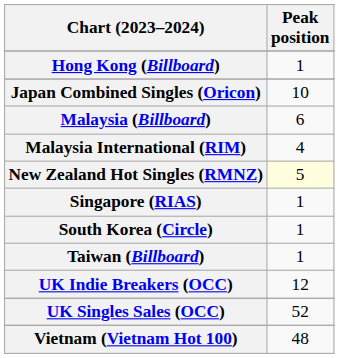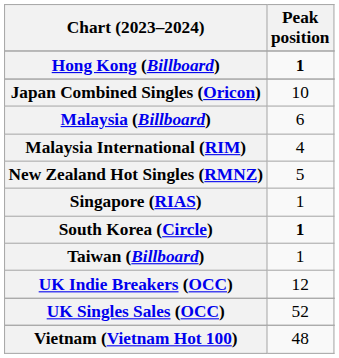(300, 65) normal -> (300, 65) bold
(300, 174) lightyellow background -> (300, 174) no background
(300, 229) normal -> (300, 229) bold
